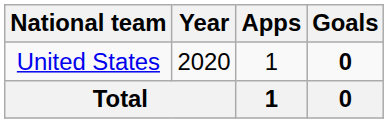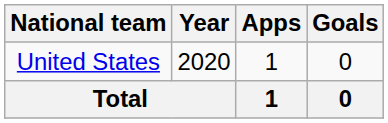(345, 61) bold -> (345, 61) normal
